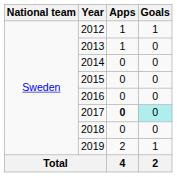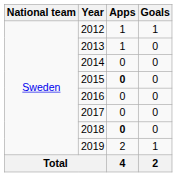(122, 79) normal -> (122, 79) bold
(122, 113) bold -> (122, 113) normal
(155, 113) paleturquoise background -> (155, 113) no background
(122, 130) normal -> (122, 130) bold
